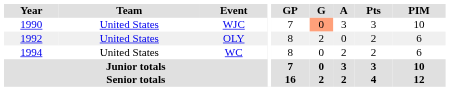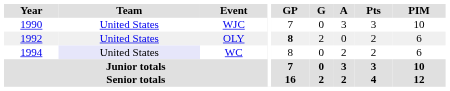(321, 24) lightsalmon background -> (321, 24) no background
(290, 38) normal -> (290, 38) bold
(129, 52) no background -> (129, 52) lavender background
